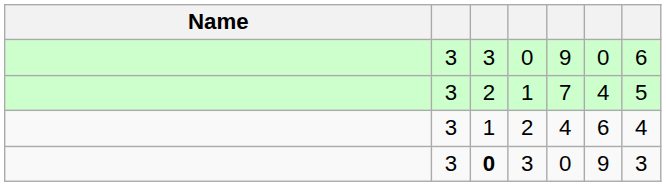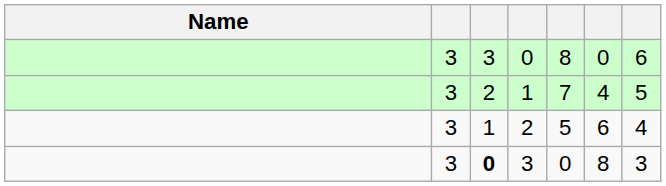(565, 57) 9 -> (565, 57) 8
(565, 127) 4 -> (565, 127) 5
(603, 163) 9 -> (603, 163) 8
